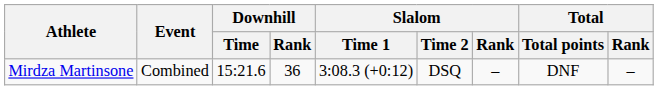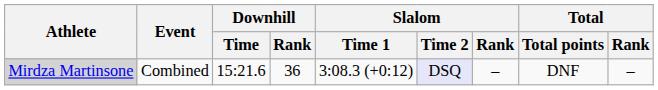(71, 71) no background -> (71, 71) lightgrey background
(445, 71) no background -> (445, 71) lavender background
